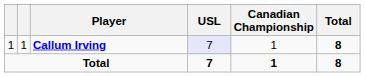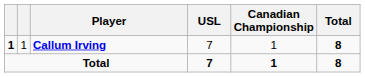(11, 45) normal -> (11, 45) bold
(209, 45) lavender background -> (209, 45) no background
